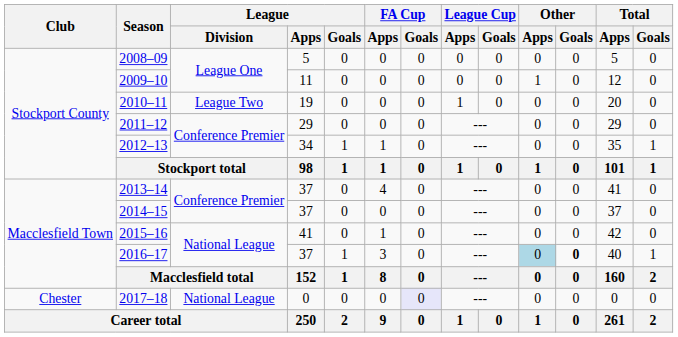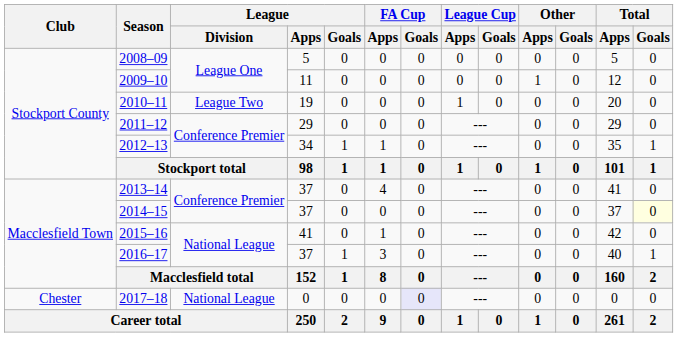(653, 211) no background -> (653, 211) lightyellow background
(538, 255) lightblue background -> (538, 255) no background
(576, 255) bold -> (576, 255) normal
